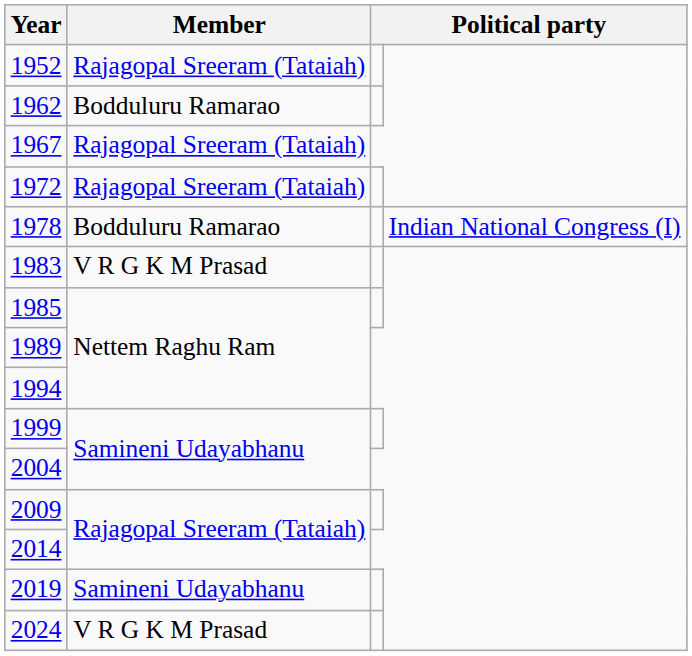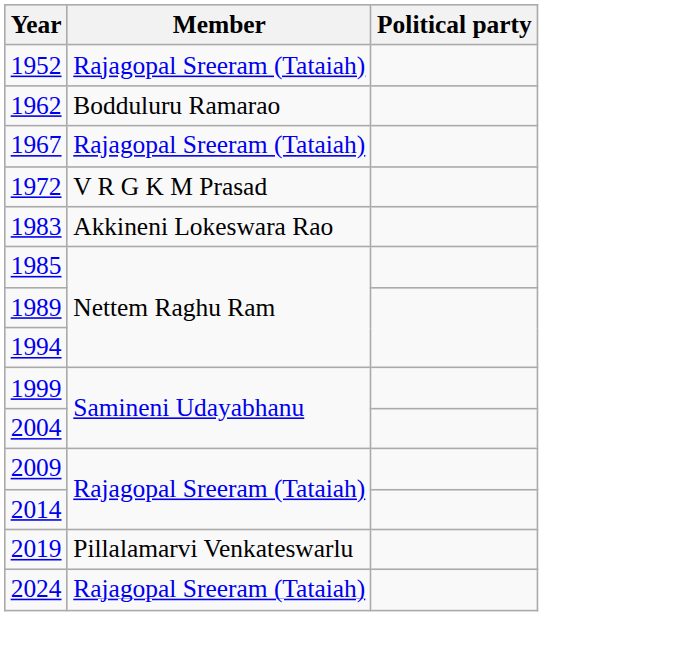(219, 186) Rajagopal Sreeram (Tataiah) -> (170, 186) V R G K M Prasad
- row: (36, 226)
(170, 266) V R G K M Prasad -> (203, 226) Akkineni Lokeswara Rao
(189, 589) Samineni Udayabhanu -> (213, 549) Pillalamarvi Venkateswarlu
(170, 629) V R G K M Prasad -> (219, 589) Rajagopal Sreeram (Tataiah)
